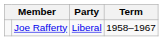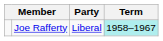(131, 28) no background -> (131, 28) paleturquoise background
